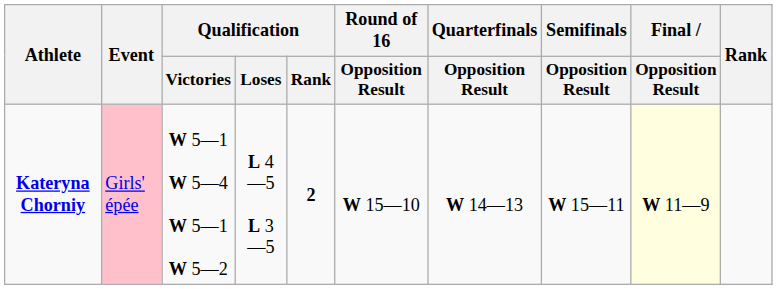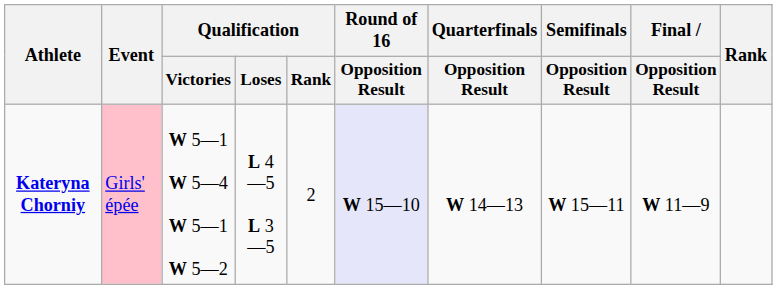(311, 194) bold -> (311, 194) normal
(381, 205) no background -> (381, 205) lavender background
(676, 205) lightyellow background -> (676, 205) no background
